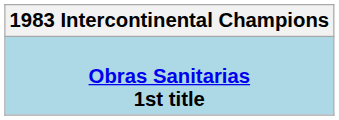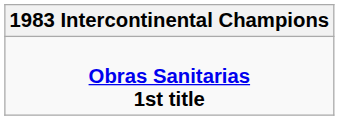(169, 87) lightblue background -> (169, 87) no background
